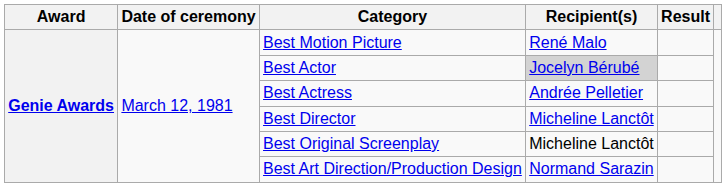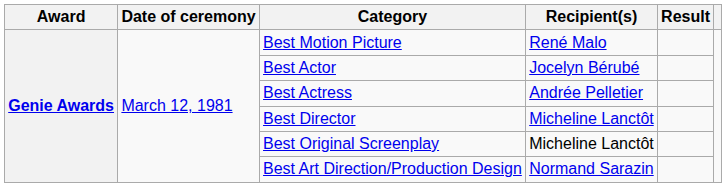(584, 67) lightgrey background -> (584, 67) no background
